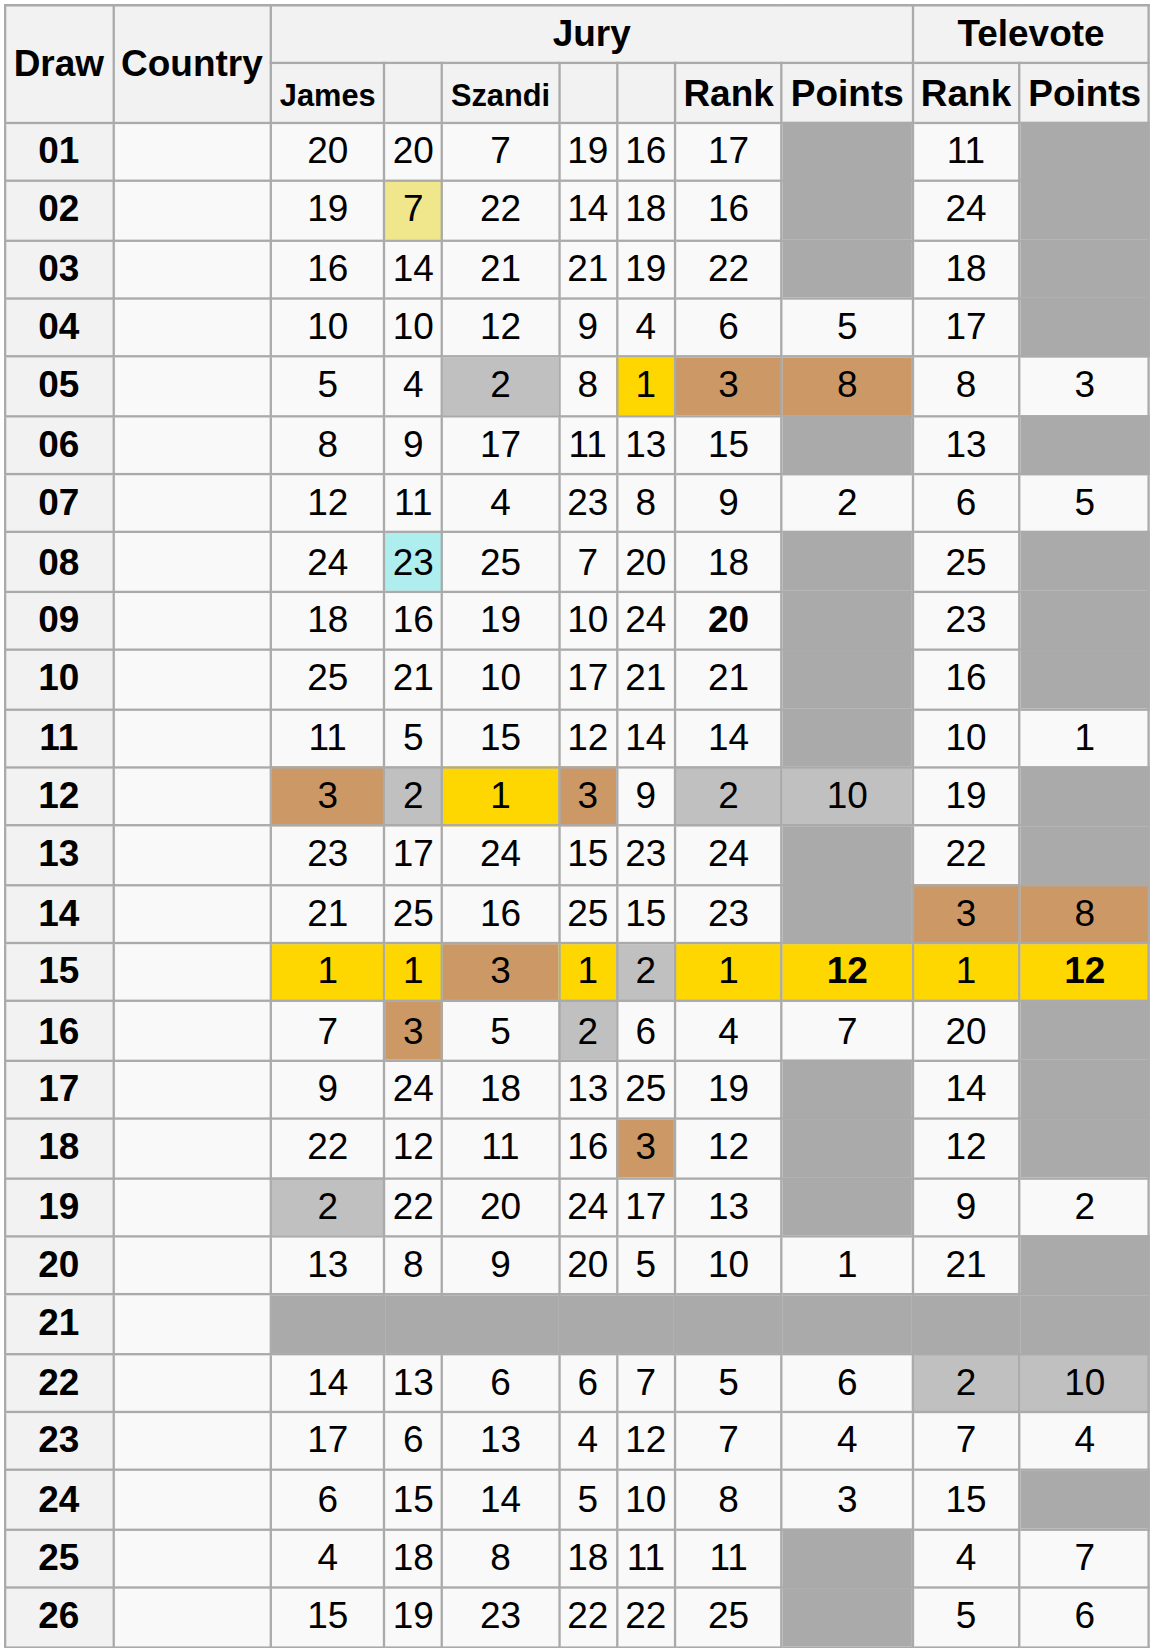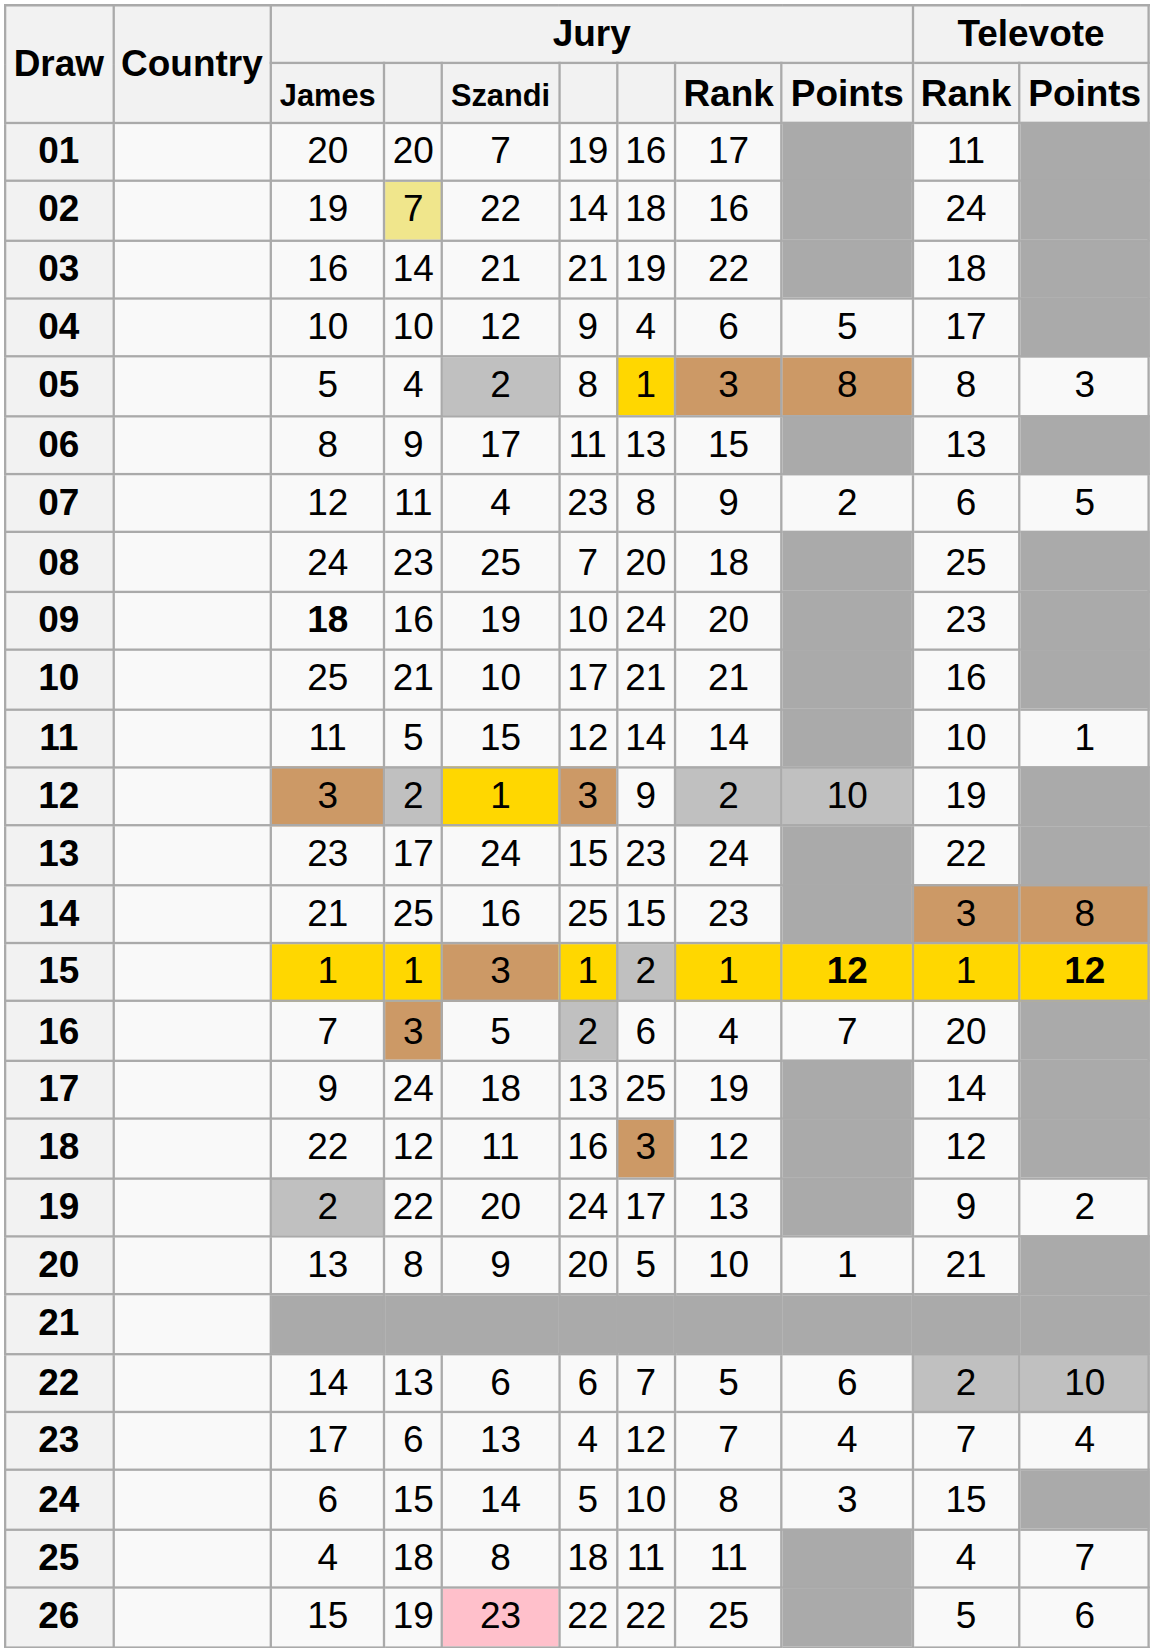(413, 561) paleturquoise background -> (413, 561) no background
(328, 619) normal -> (328, 619) bold
(729, 619) bold -> (729, 619) normal
(500, 1616) no background -> (500, 1616) pink background
